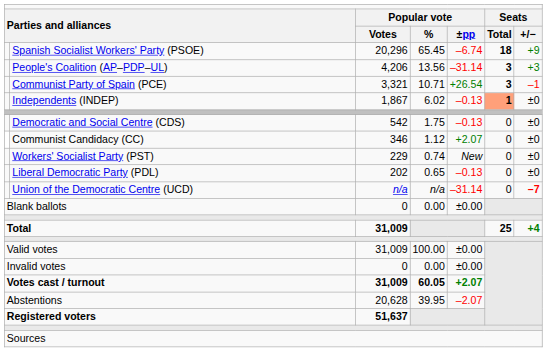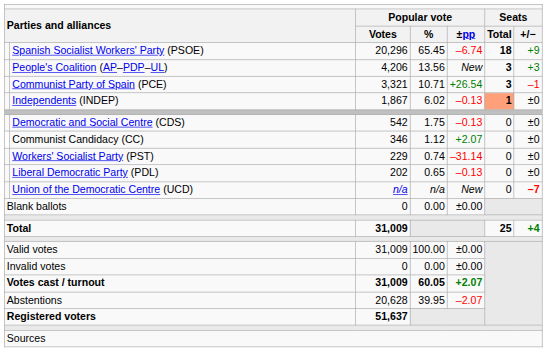(466, 67) –31.14 -> (472, 67) New
(472, 156) New -> (466, 156) –31.14
(466, 190) –31.14 -> (472, 190) New
